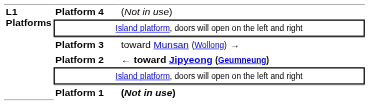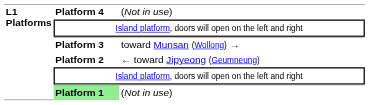(195, 59) bold -> (190, 59) normal
(80, 92) no background -> (80, 92) lightgreen background
(148, 92) bold -> (147, 92) normal
